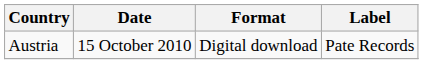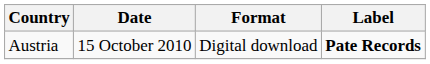(370, 44) normal -> (373, 44) bold
